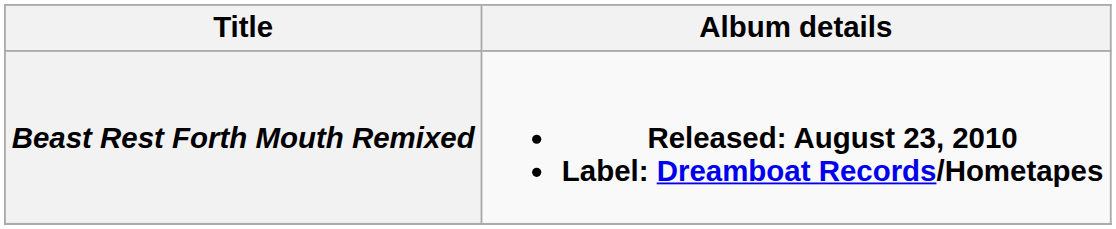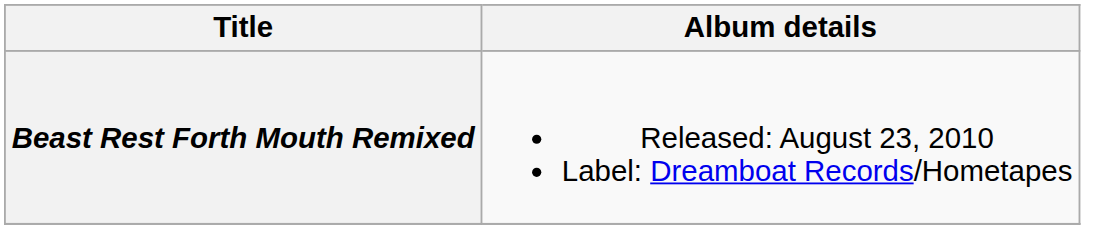(796, 154) bold -> (780, 154) normal
